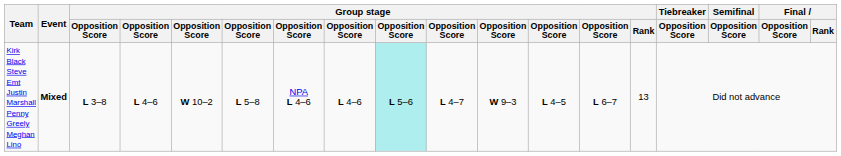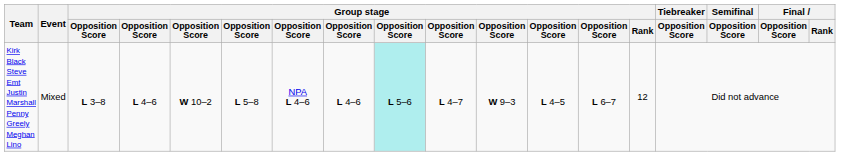(54, 97) bold -> (53, 97) normal
(644, 97) 13 -> (643, 97) 12
